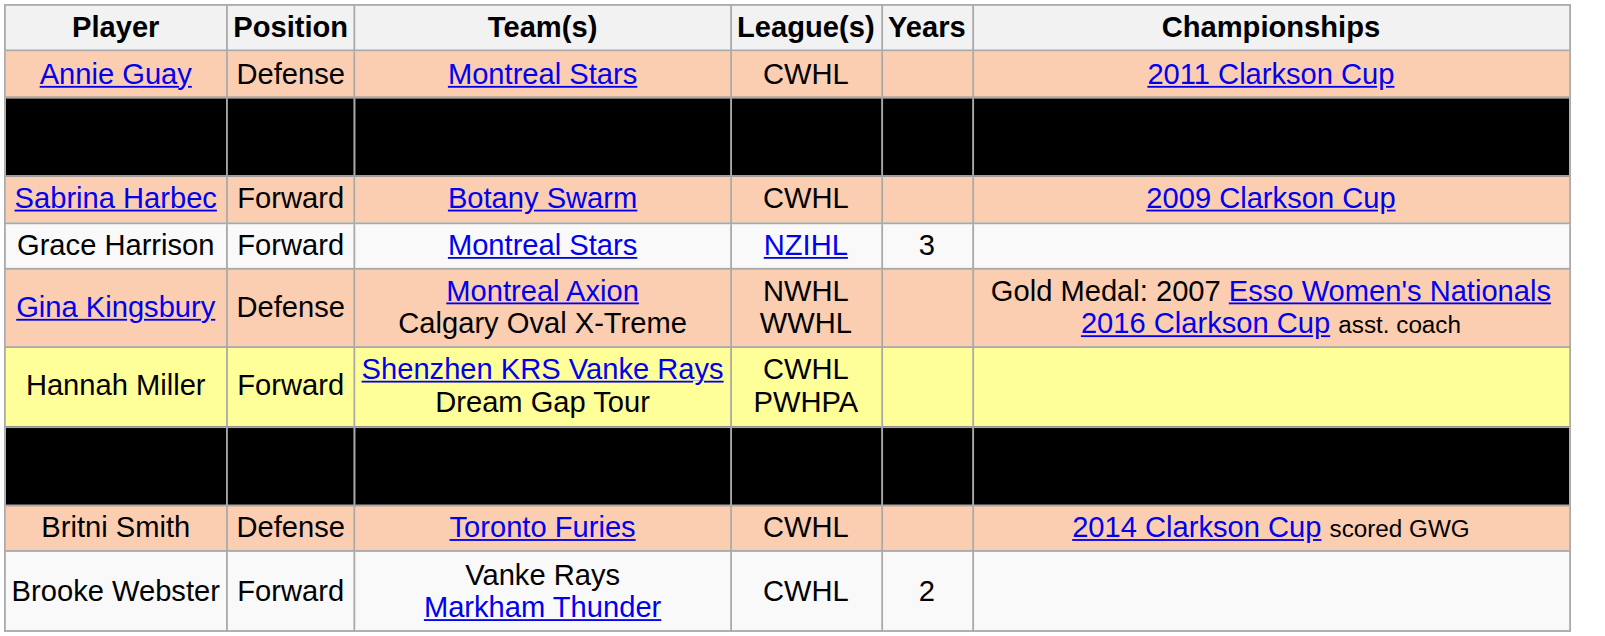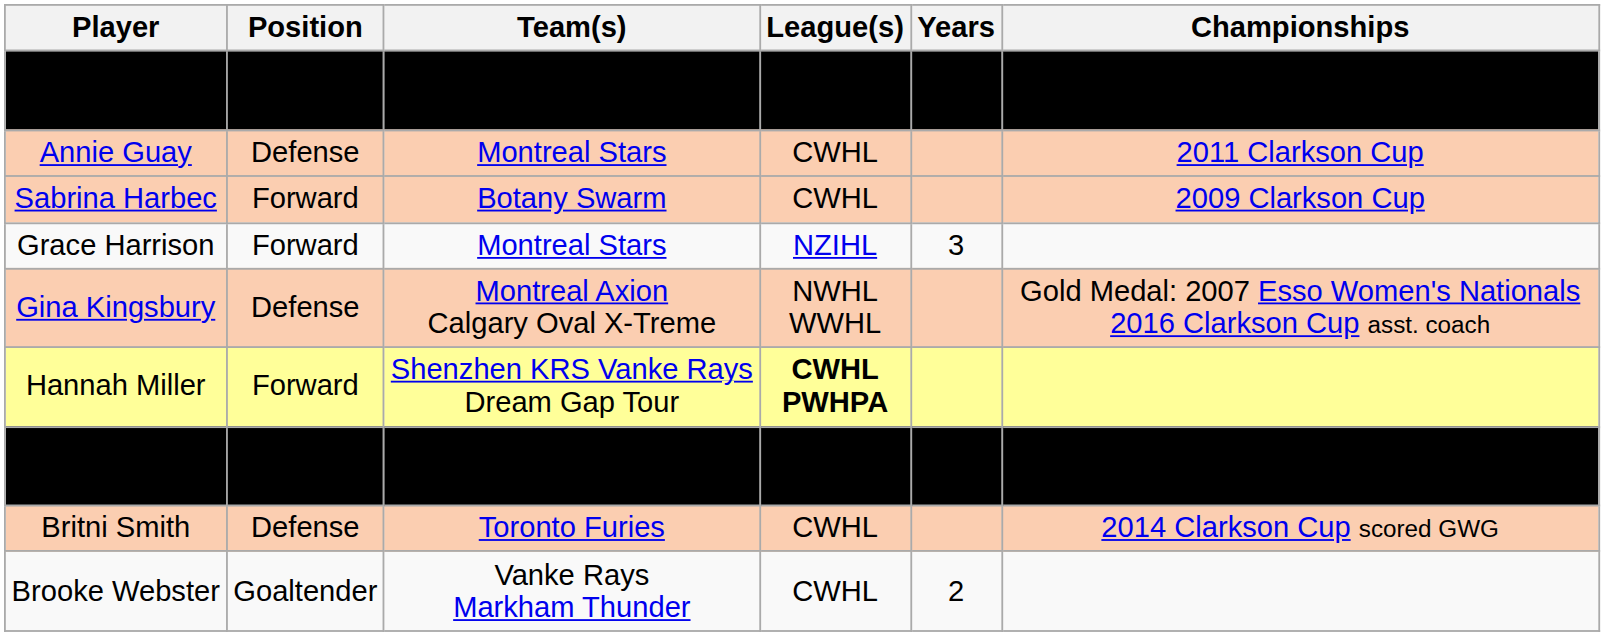rows swapped: (116, 136) <-> (116, 73)
(806, 386) normal -> (835, 386) bold
(291, 590) Forward -> (305, 590) Goaltender
